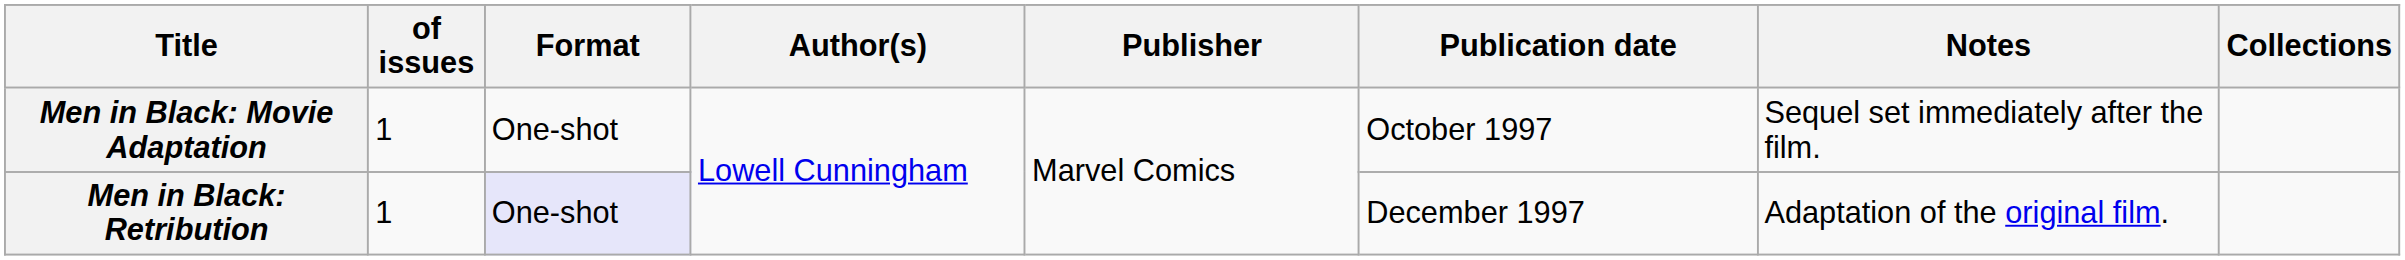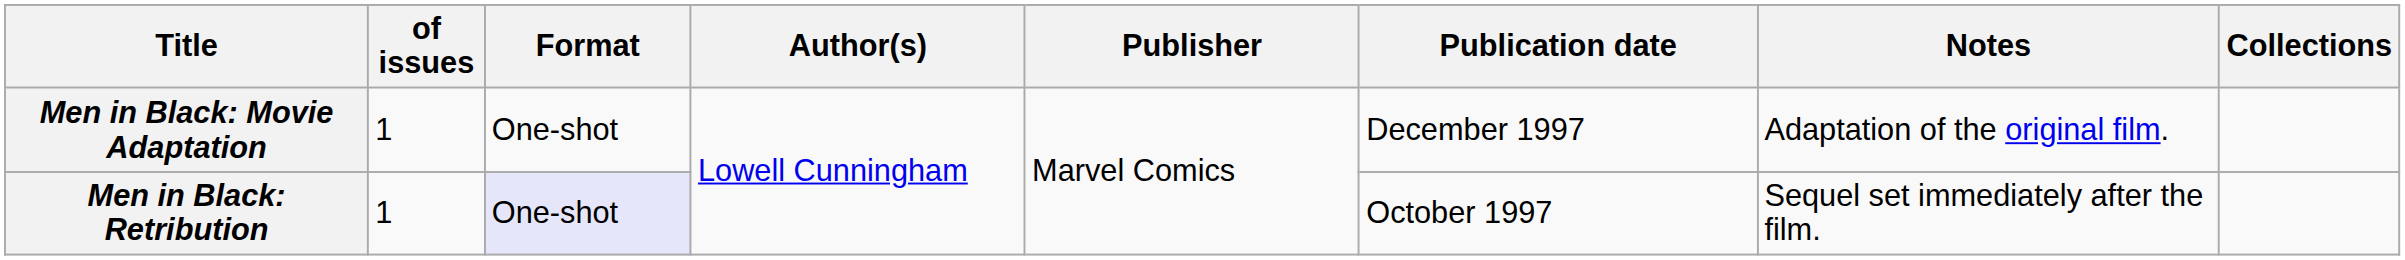(1459, 129) October 1997 -> (1476, 129) December 1997
(1984, 129) Sequel set immediately after the film. -> (1967, 129) Adaptation of the original film.
(1476, 212) December 1997 -> (1459, 212) October 1997
(1967, 212) Adaptation of the original film. -> (1984, 212) Sequel set immediately after the film.
